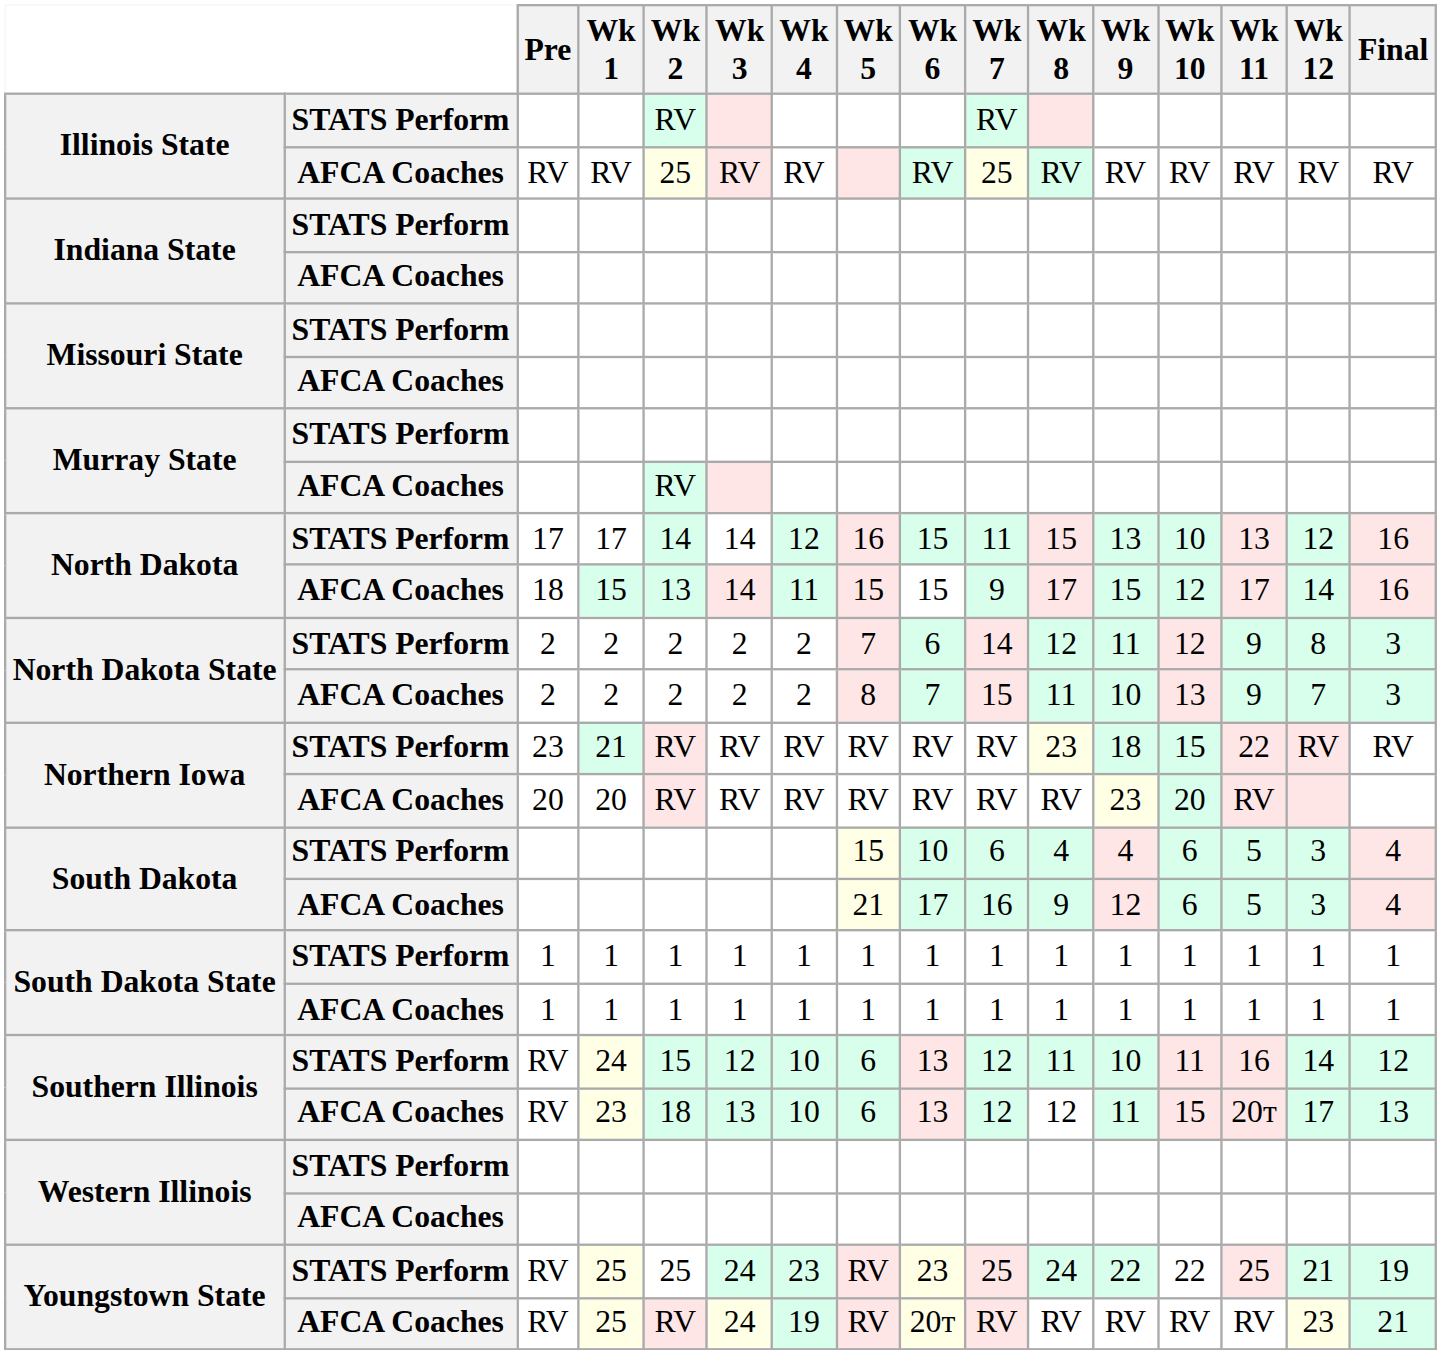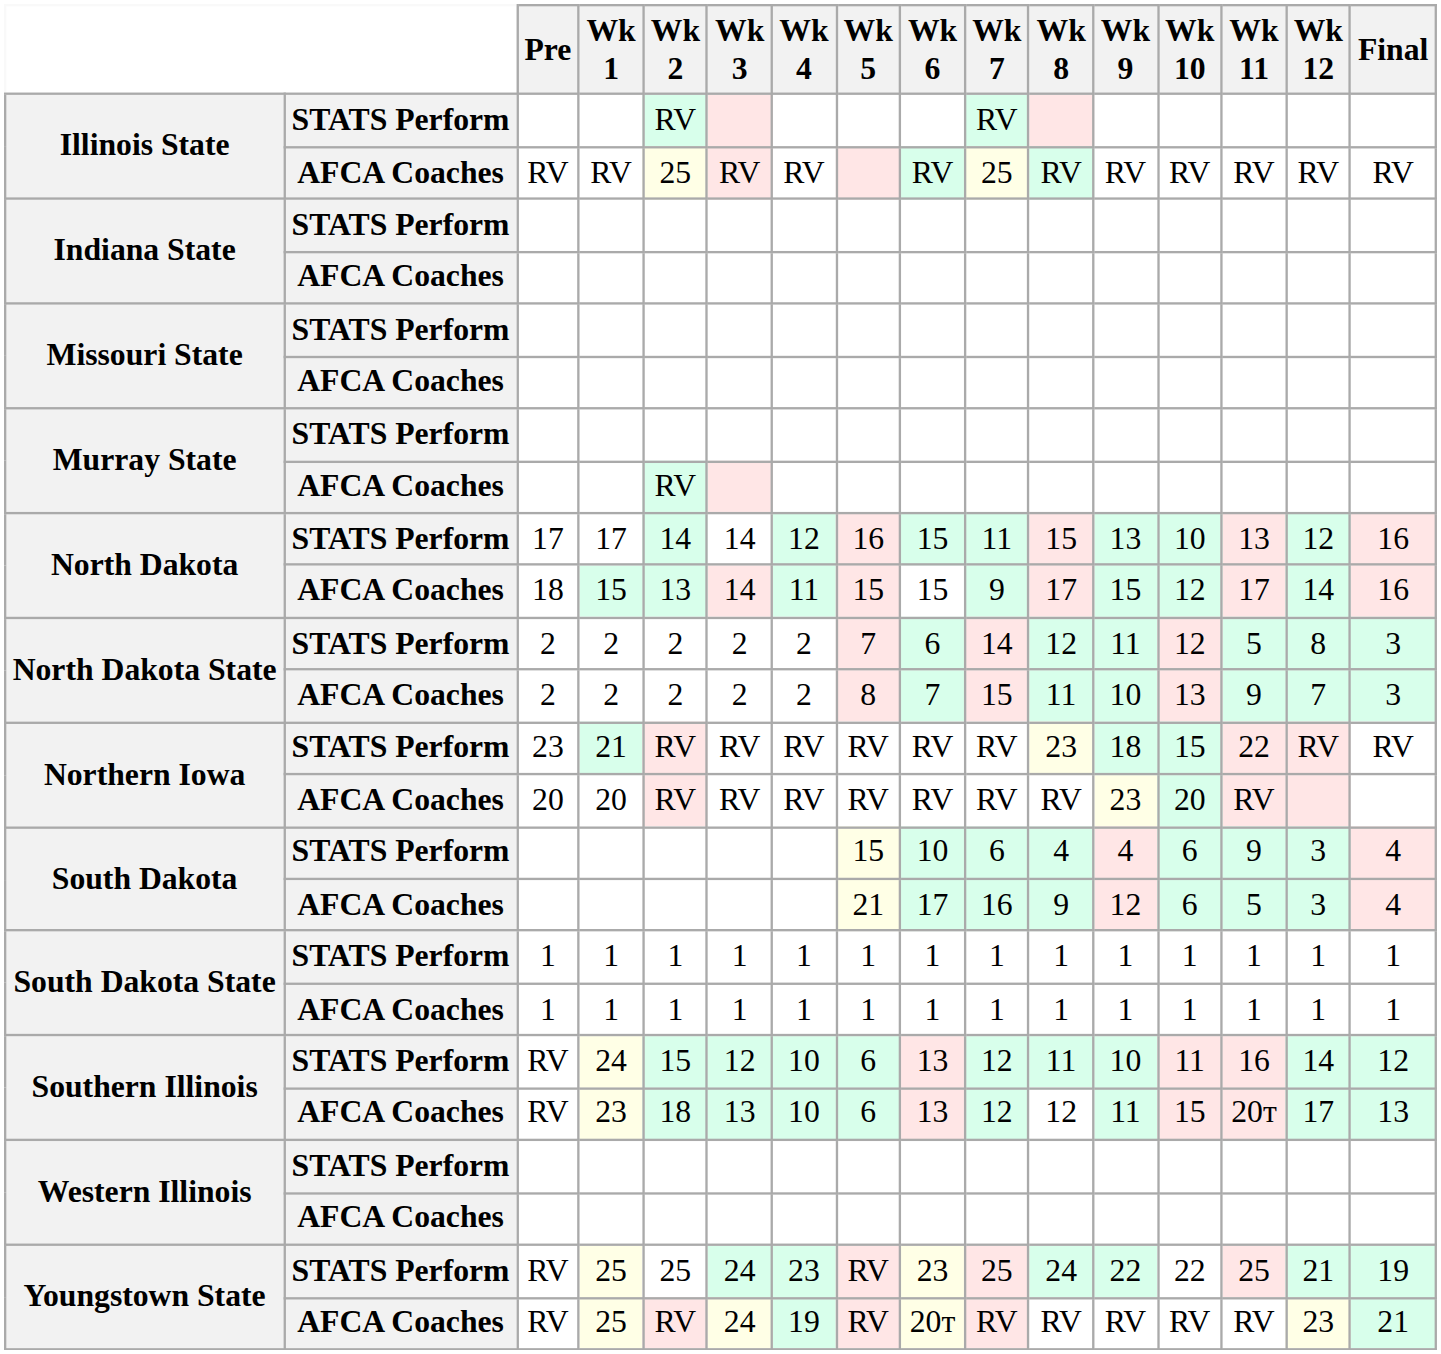(1254, 642) 9 -> (1254, 642) 5
(1254, 851) 5 -> (1254, 851) 9
